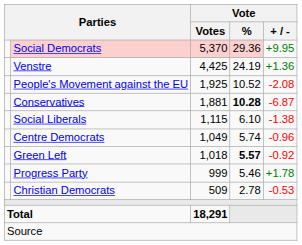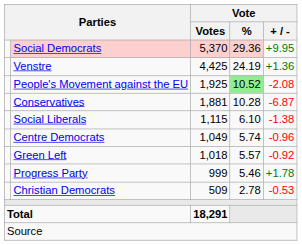(247, 84) no background -> (247, 84) lightgreen background
(247, 102) bold -> (247, 102) normal
(250, 155) bold -> (250, 155) normal
